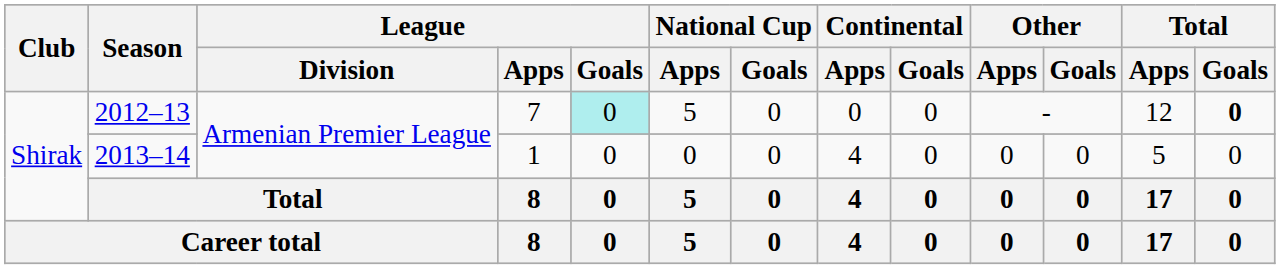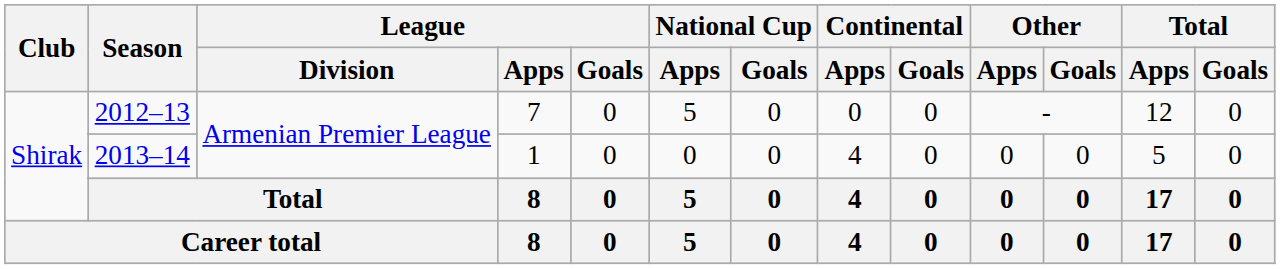(610, 112) paleturquoise background -> (610, 112) no background
(1235, 112) bold -> (1235, 112) normal
